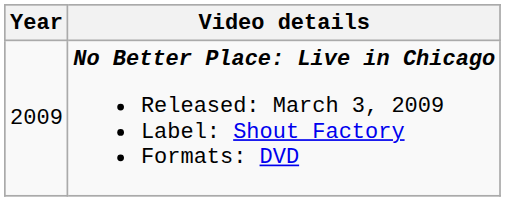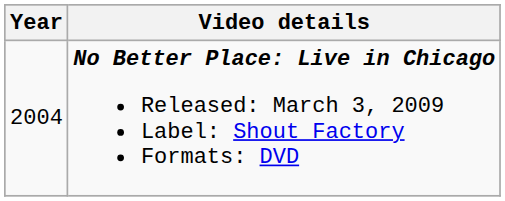(36, 119) 2009 -> (36, 119) 2004
